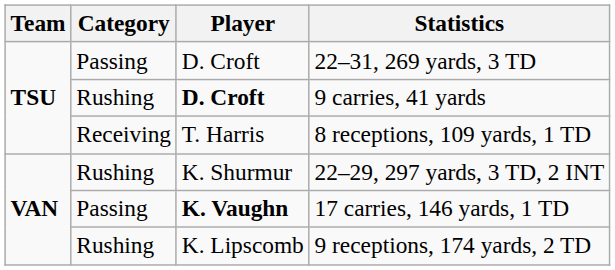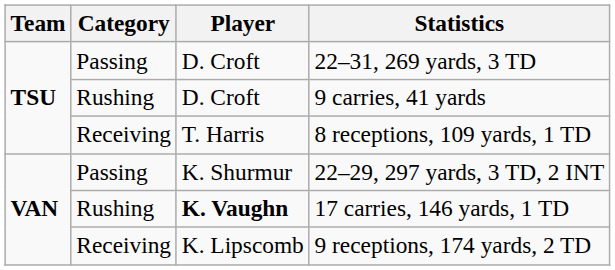(223, 97) bold -> (221, 97) normal
(115, 171) Rushing -> (112, 171) Passing
(112, 208) Passing -> (115, 208) Rushing
(115, 245) Rushing -> (124, 245) Receiving
